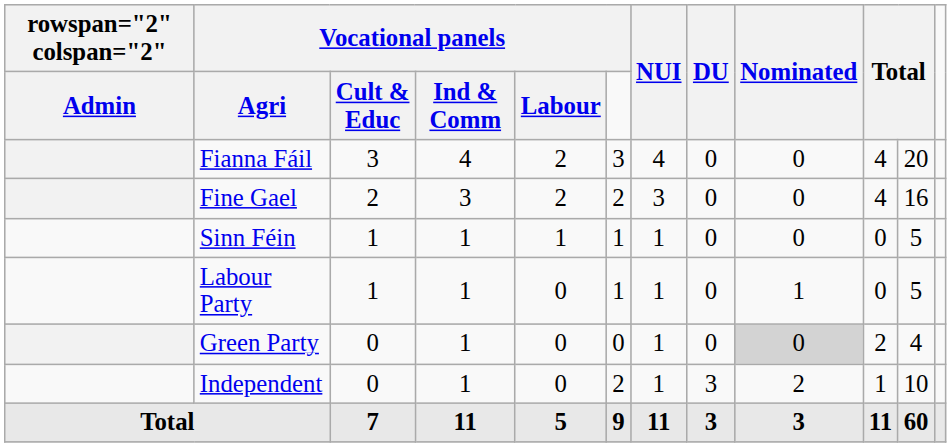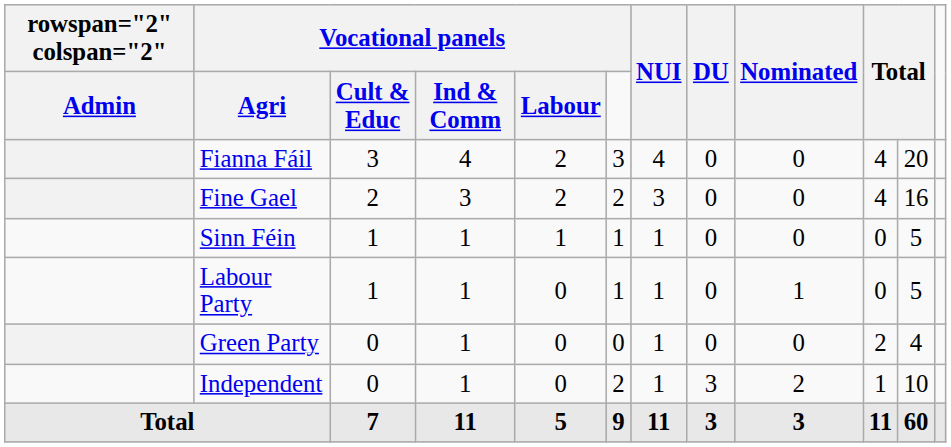(799, 343) lightgrey background -> (799, 343) no background
